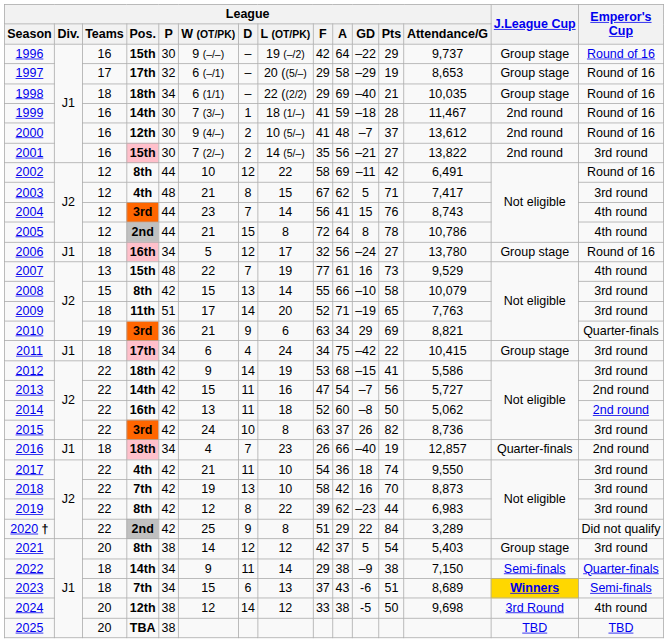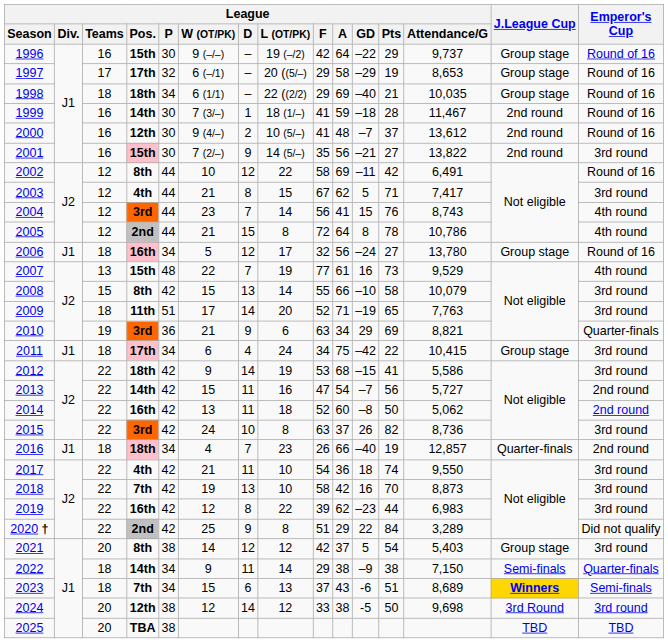(248, 152) 2 -> (248, 152) 9
(169, 192) 48 -> (169, 192) 44
(143, 509) 8th -> (143, 509) 16th
(621, 608) 4th round -> (621, 608) 3rd round
